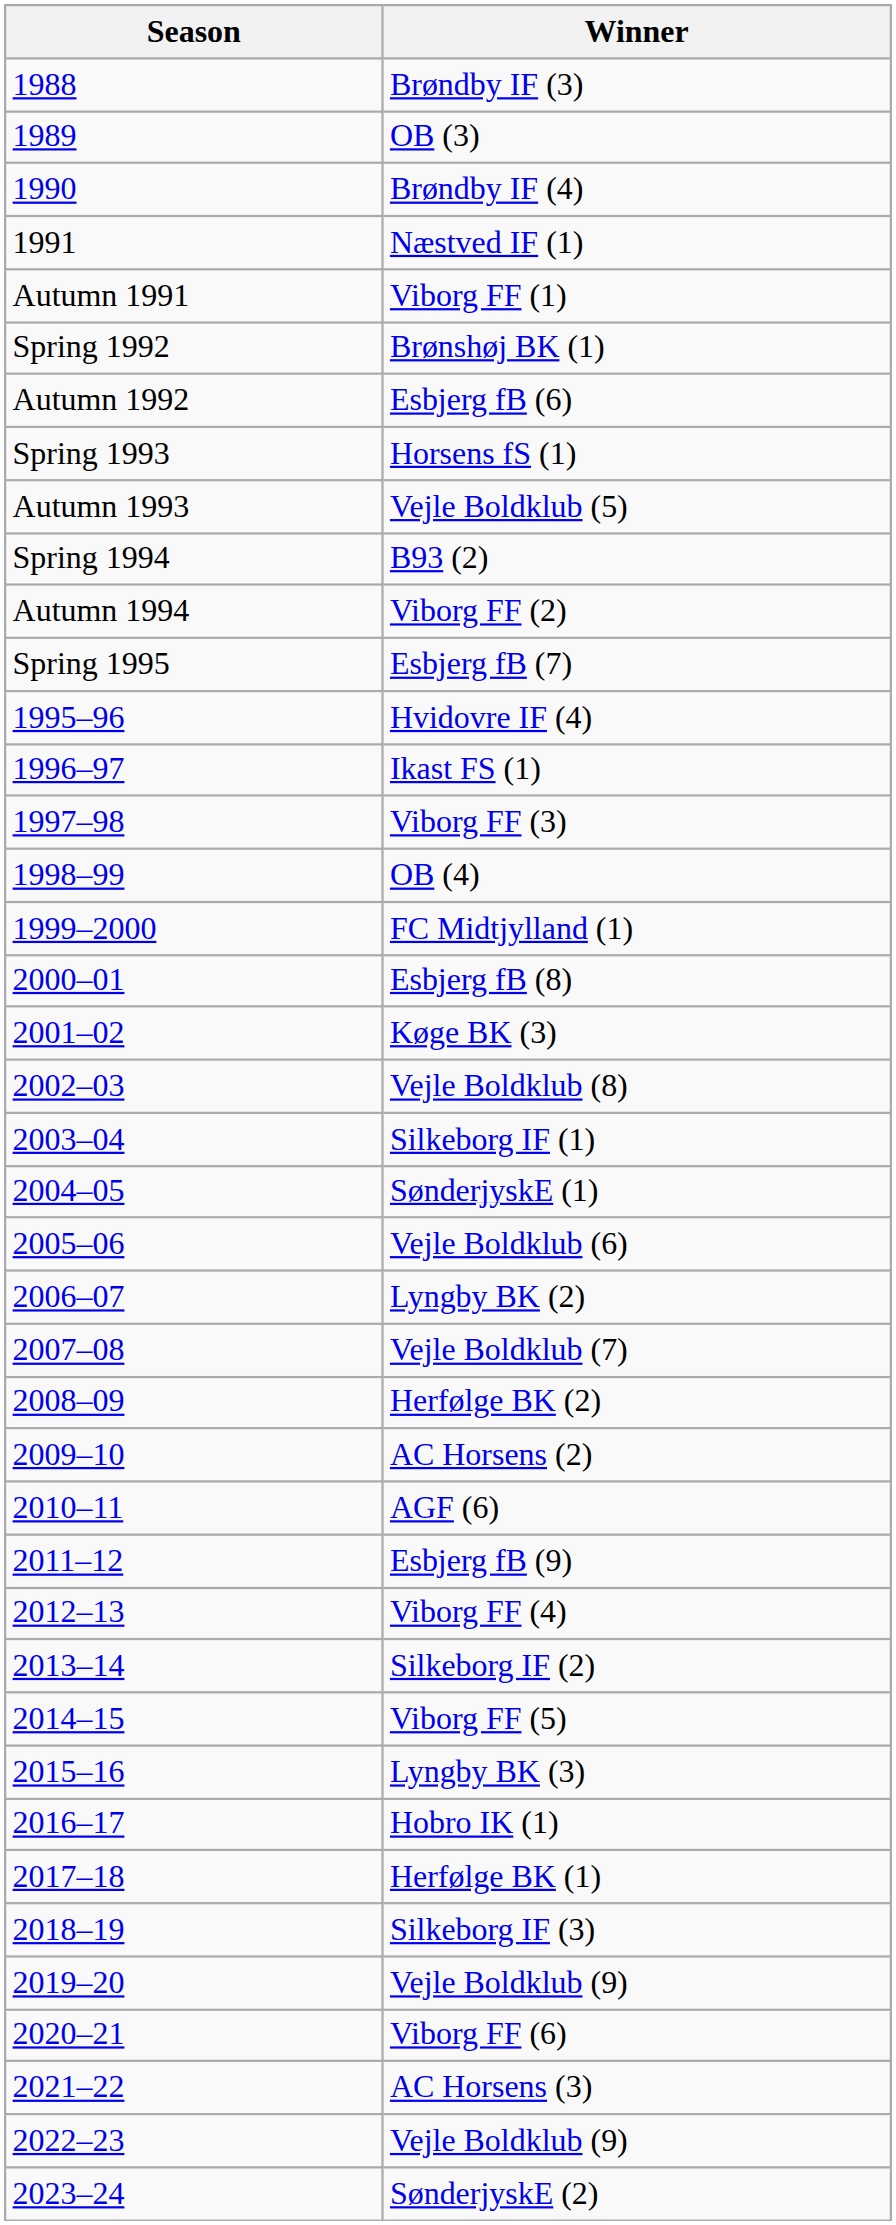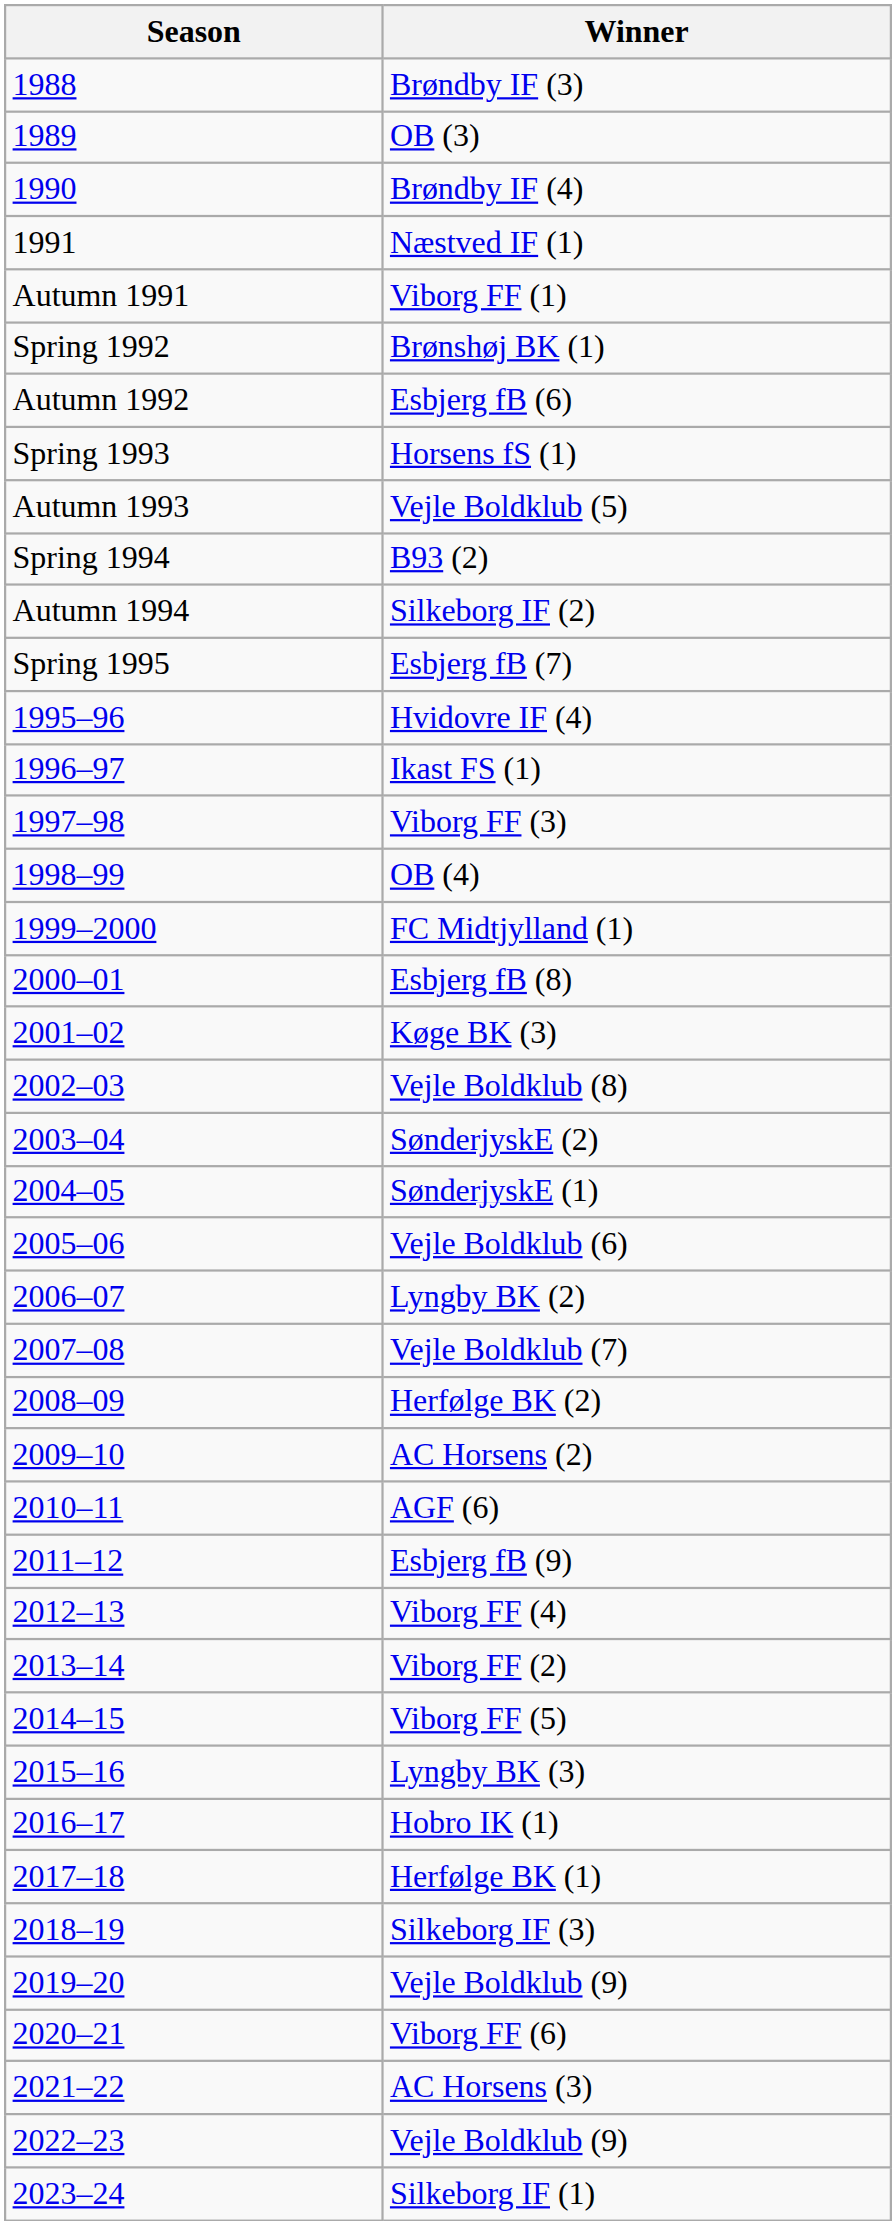(478, 611) Viborg FF (2) -> (493, 611) Silkeborg IF (2)
(493, 1138) Silkeborg IF (1) -> (494, 1138) SønderjyskE (2)
(493, 1665) Silkeborg IF (2) -> (478, 1665) Viborg FF (2)
(494, 2192) SønderjyskE (2) -> (493, 2192) Silkeborg IF (1)
